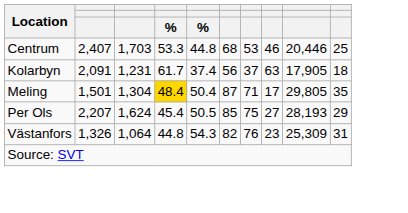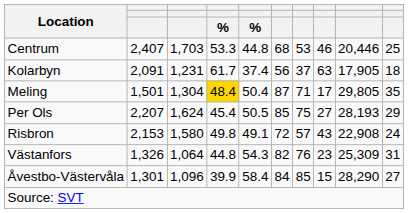+ row: (31, 134)
+ row: (66, 176)
